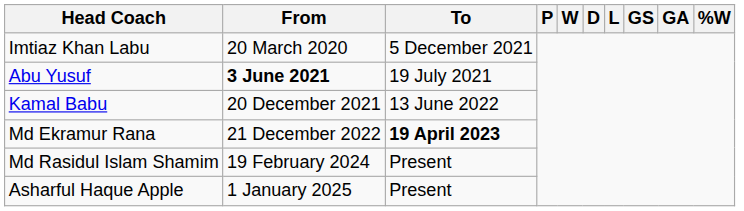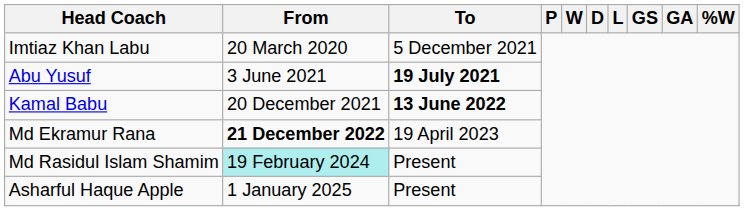(278, 76) bold -> (277, 76) normal
(440, 76) normal -> (446, 76) bold
(444, 104) normal -> (449, 104) bold
(304, 133) normal -> (306, 133) bold
(445, 133) bold -> (446, 133) normal
(298, 162) no background -> (298, 162) paleturquoise background
